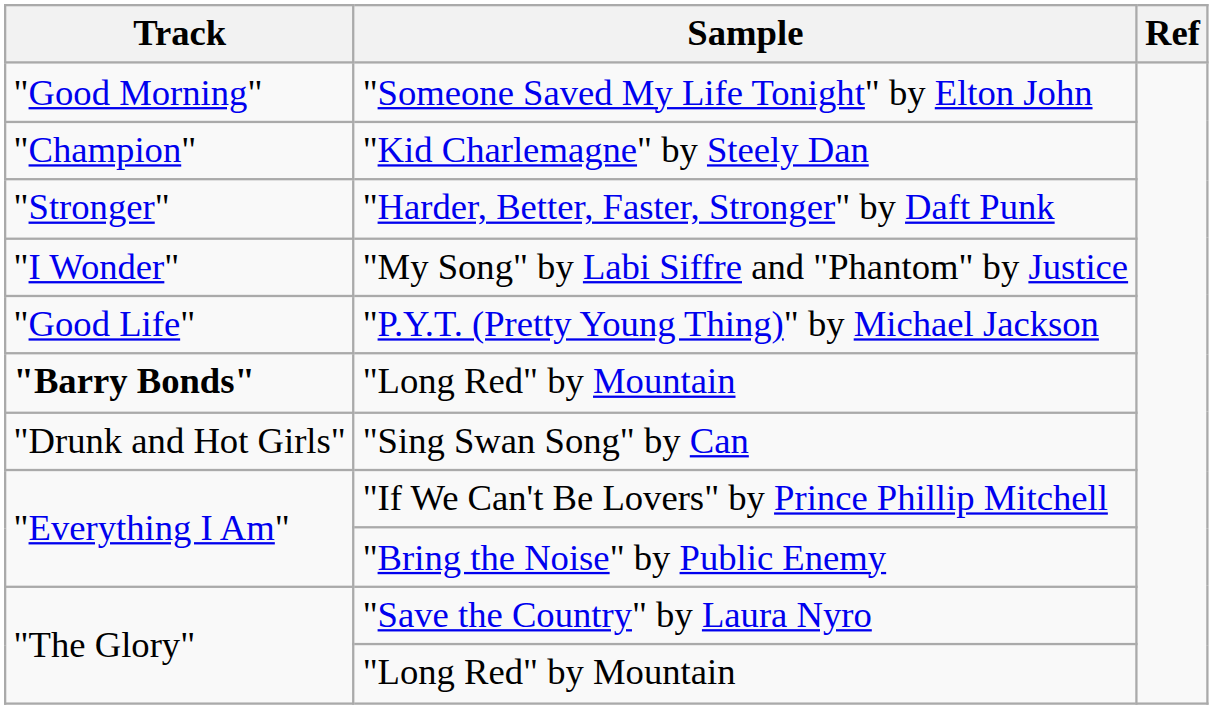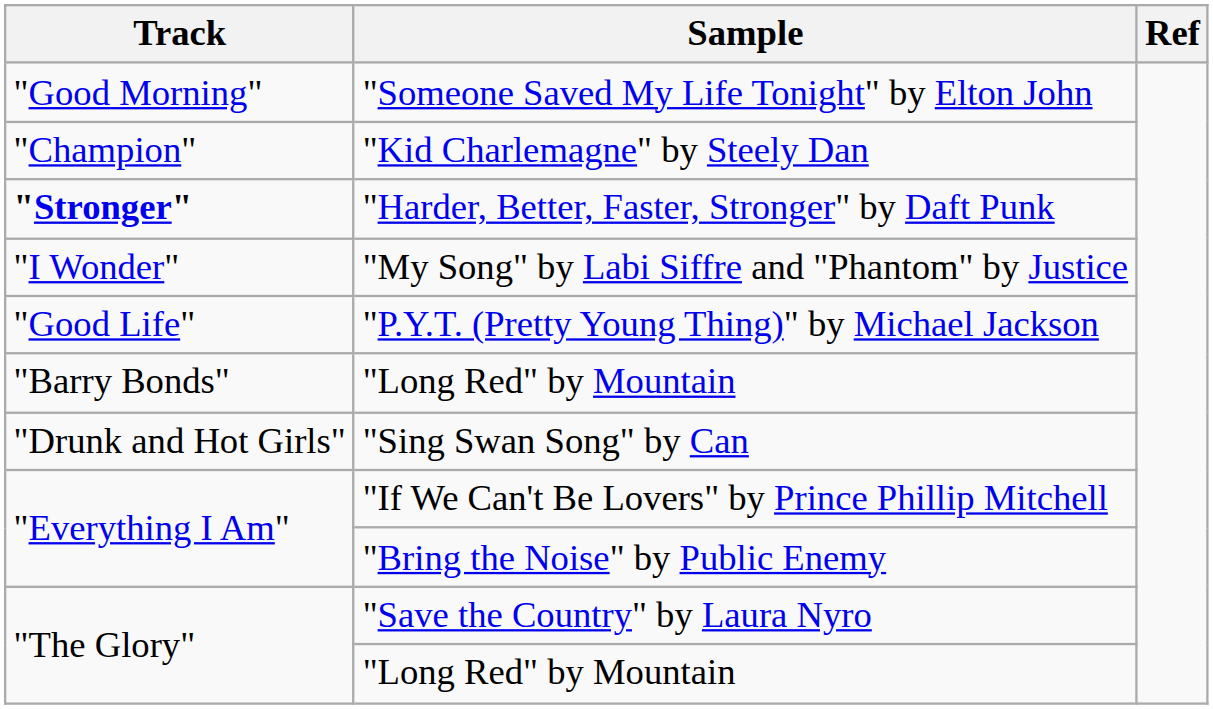(92, 207) normal -> (103, 207) bold
(134, 382) bold -> (122, 382) normal
